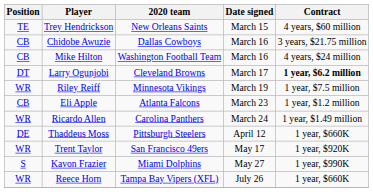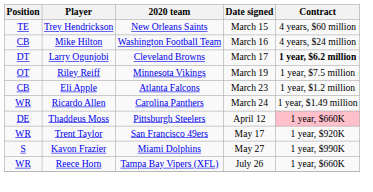- row: (79, 42)
(23, 88) WR -> (23, 73) OT
(322, 133) no background -> (318, 118) pink background
